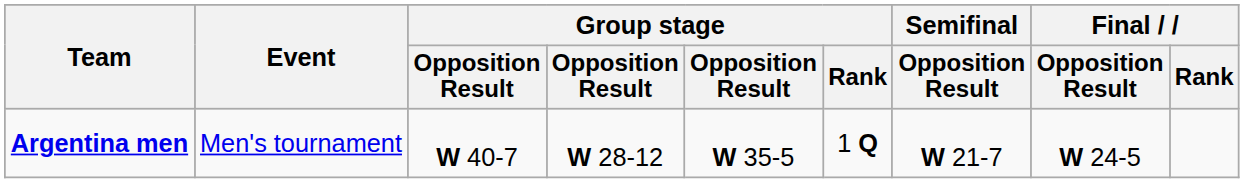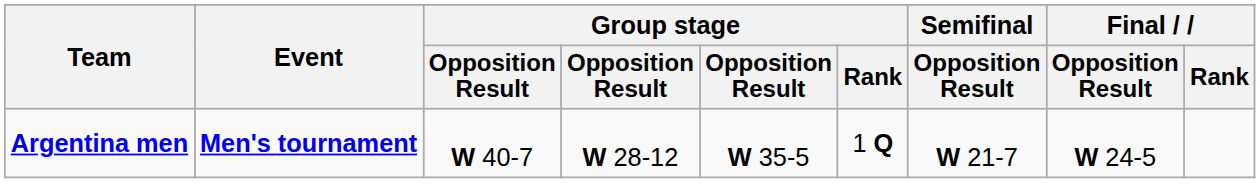(301, 144) normal -> (309, 144) bold
